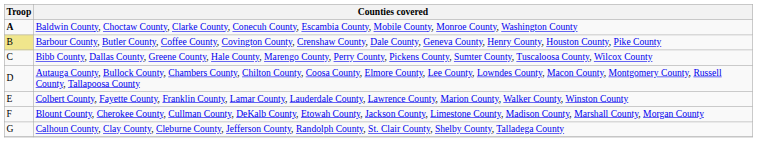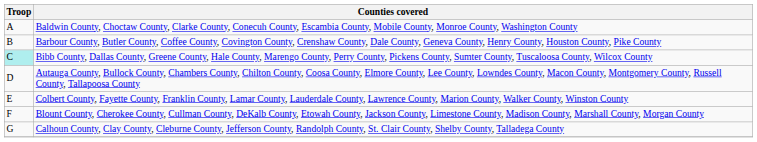(10, 27) bold -> (10, 27) normal
(10, 42) khaki background -> (10, 42) no background
(10, 57) no background -> (10, 57) paleturquoise background
